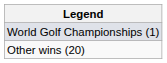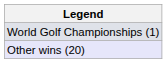(46, 50) no background -> (46, 50) lavender background
